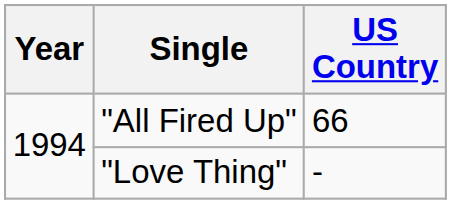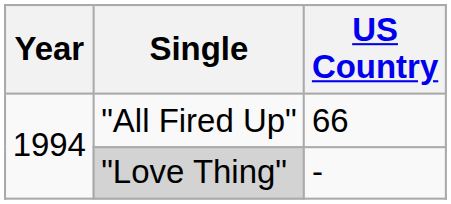(194, 172) no background -> (194, 172) lightgrey background
